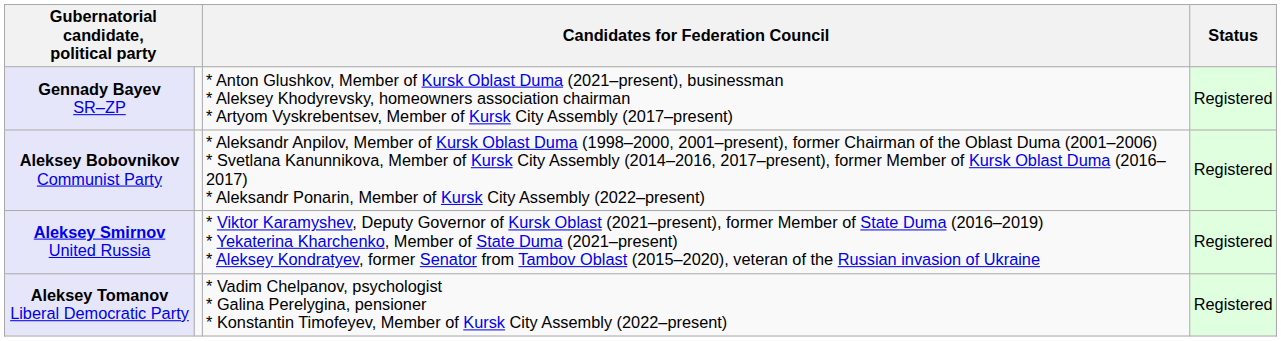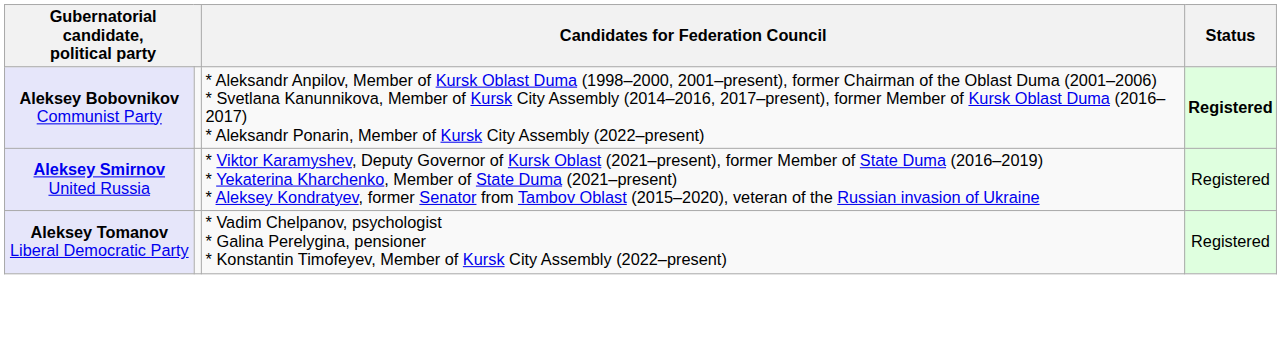- row: (99, 98)
(1233, 170) normal -> (1230, 107) bold
